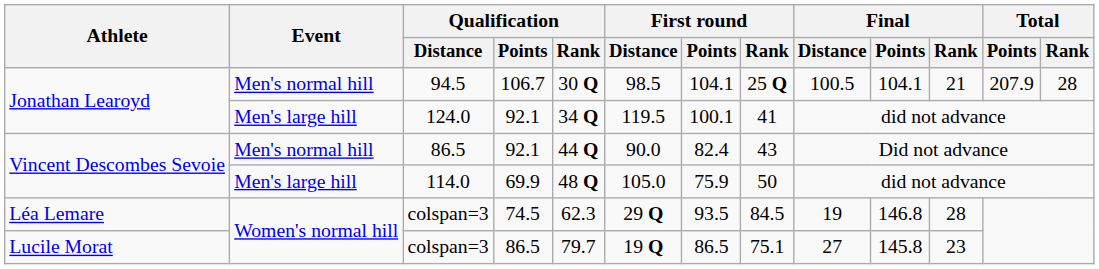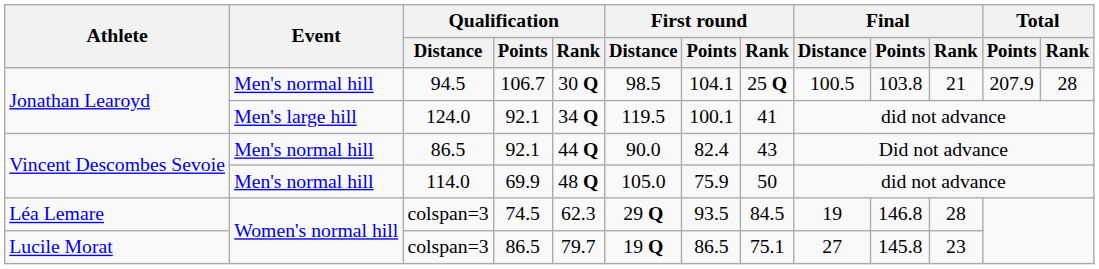(900, 84) 104.1 -> (900, 84) 103.8
(295, 182) Men's large hill -> (304, 182) Men's normal hill
